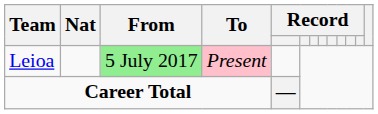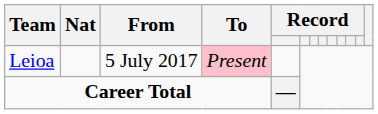(151, 60) lightgreen background -> (151, 60) no background
